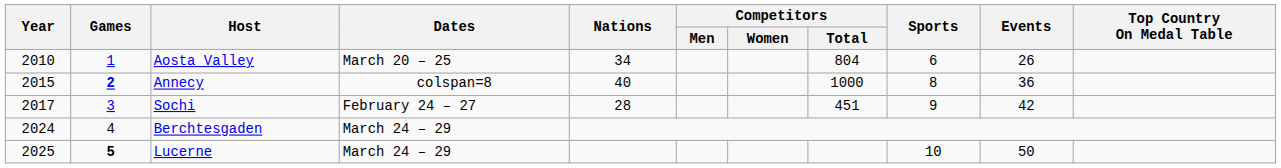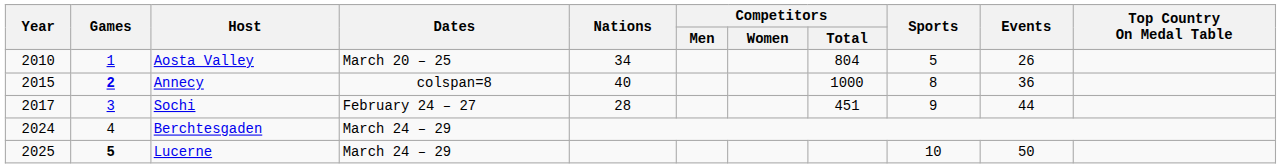(933, 61) 6 -> (933, 61) 5
(1026, 107) 42 -> (1026, 107) 44
